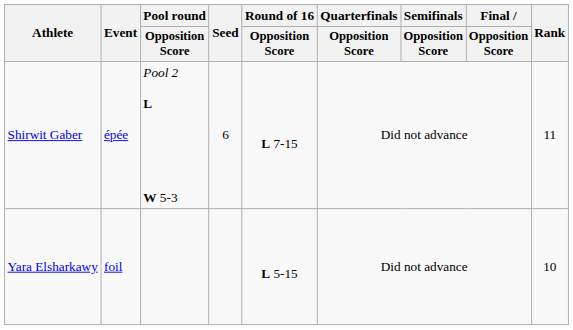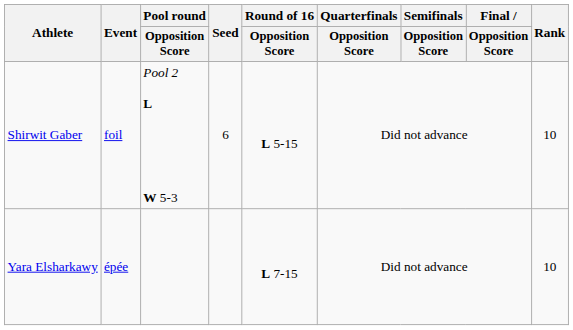(116, 135) épée -> (113, 135) foil
(279, 143) L 7-15 -> (279, 143) L 5-15
(550, 135) 11 -> (550, 135) 10
(113, 266) foil -> (116, 266) épée
(279, 274) L 5-15 -> (279, 274) L 7-15
